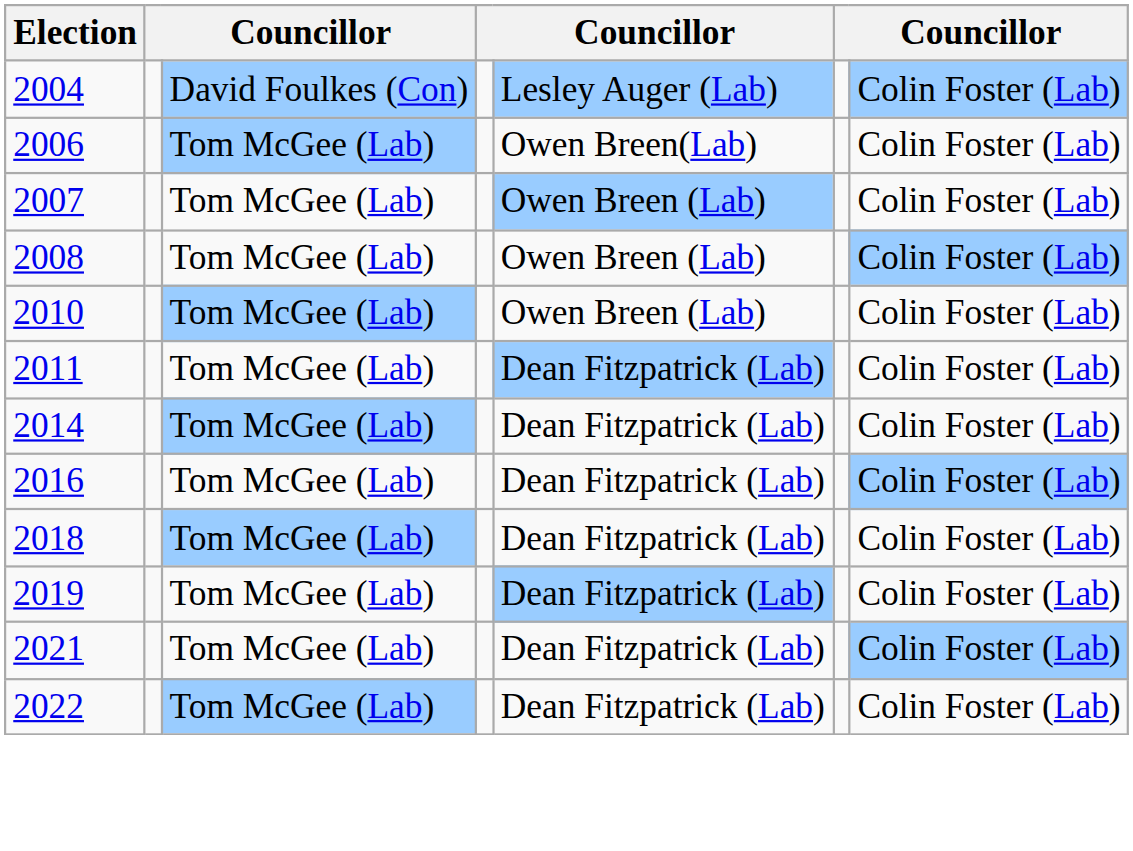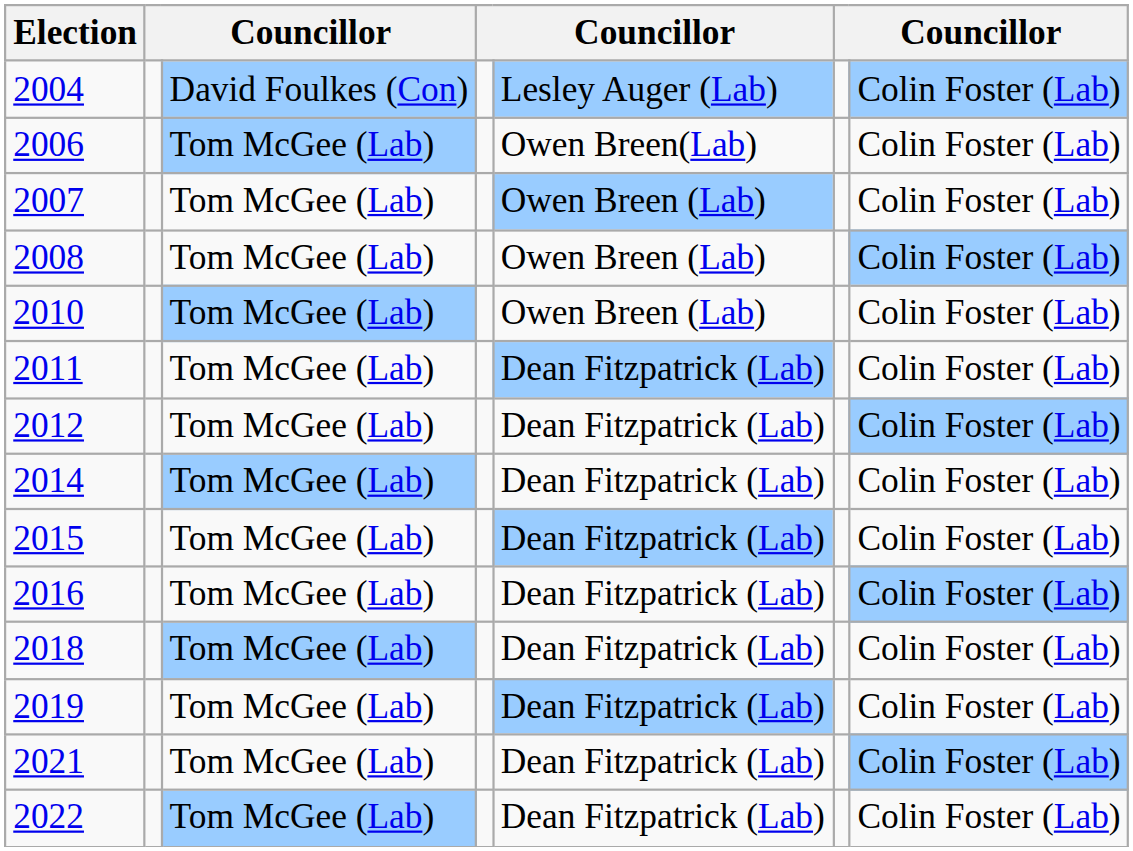+ row: (49, 425)
+ row: (49, 537)
